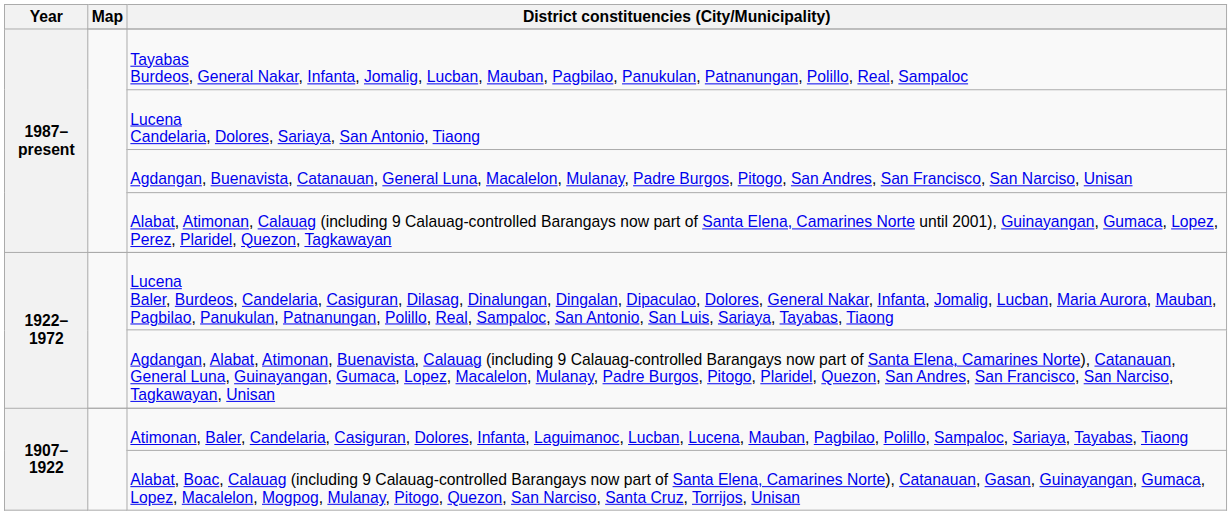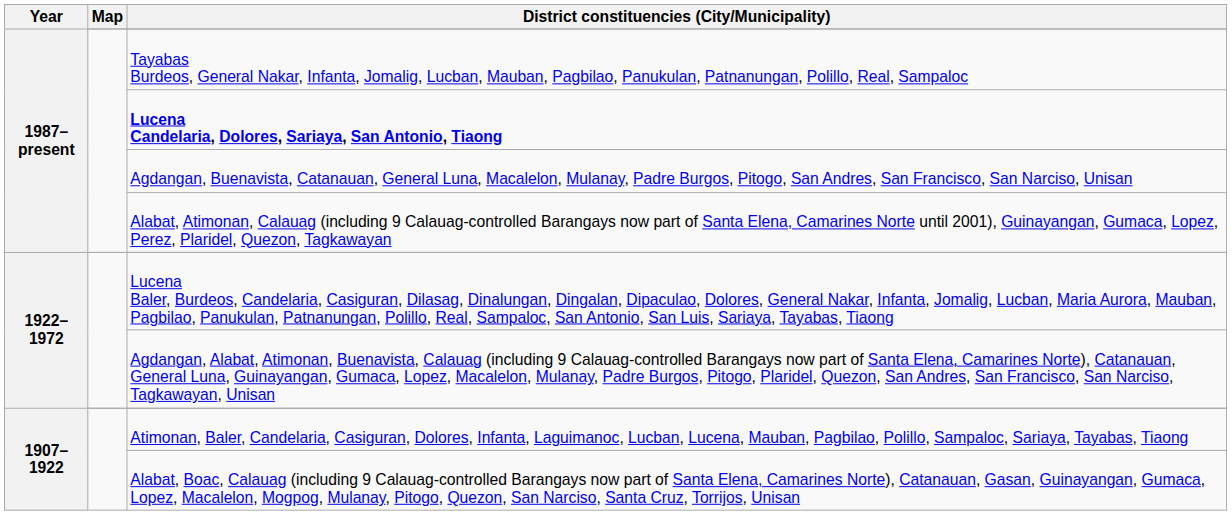(305, 128) normal -> (316, 128) bold
